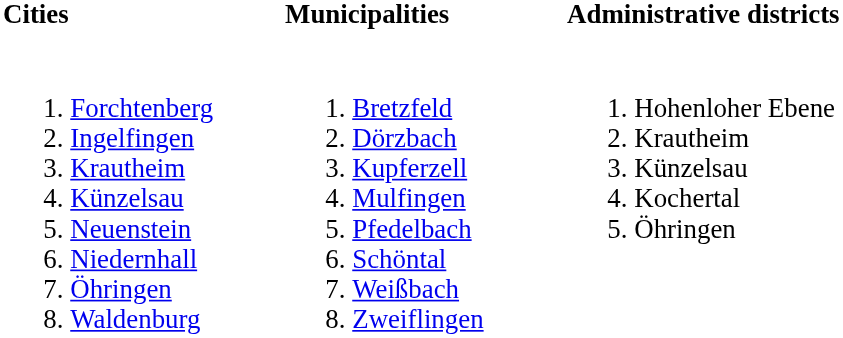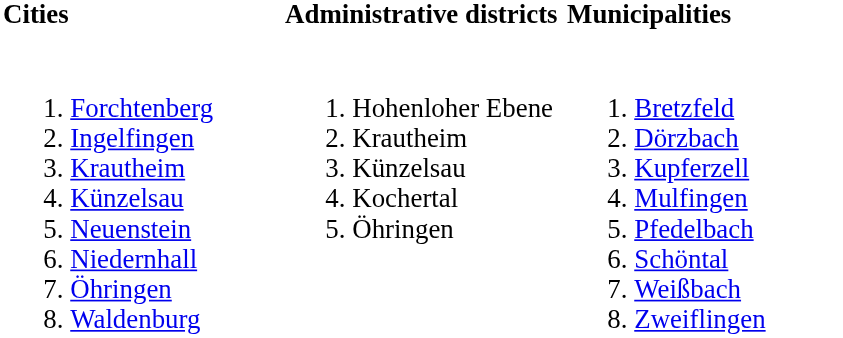columns swapped: (703, 13) <-> (367, 13)
